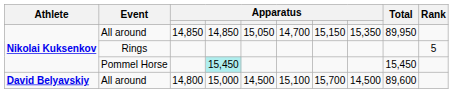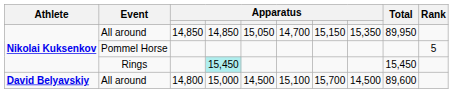(134, 49) Rings -> (134, 49) Pommel Horse
(134, 65) Pommel Horse -> (134, 65) Rings
